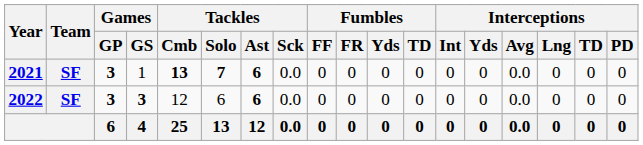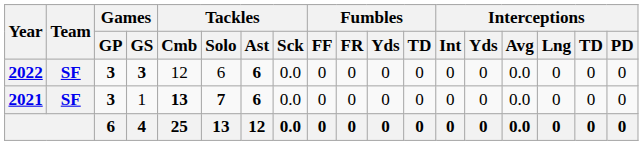rows swapped: (26, 72) <-> (26, 99)
